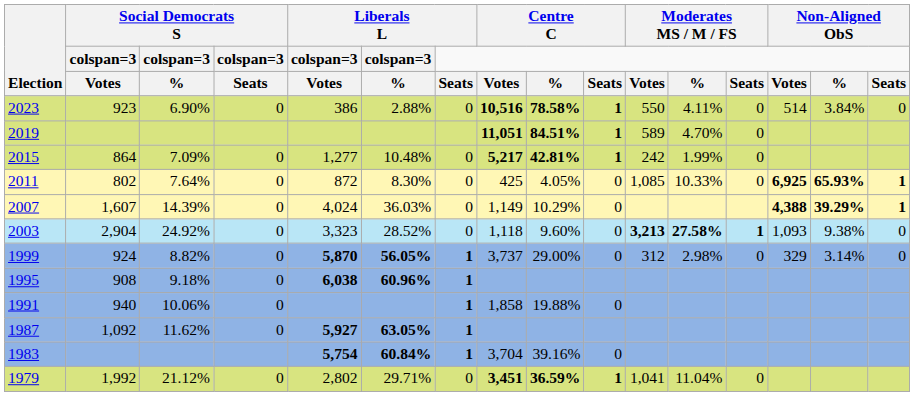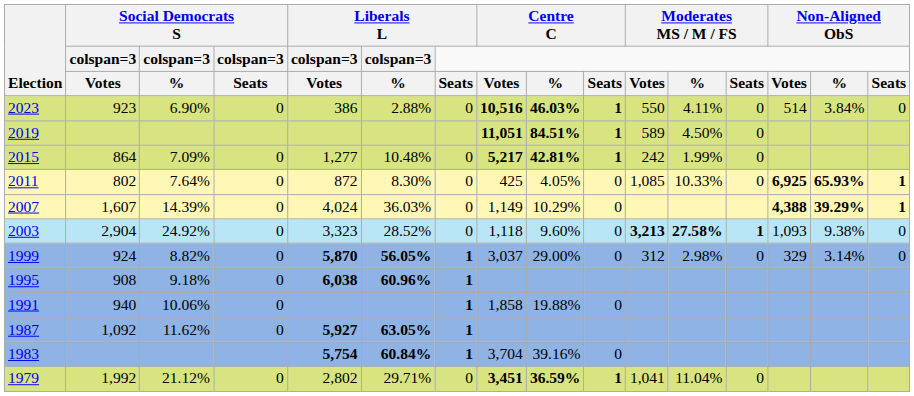(555, 108) 78.58% -> (555, 108) 46.03%
(702, 132) 4.70% -> (702, 132) 4.50%
(505, 255) 3,737 -> (505, 255) 3,037
